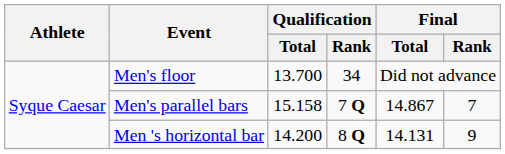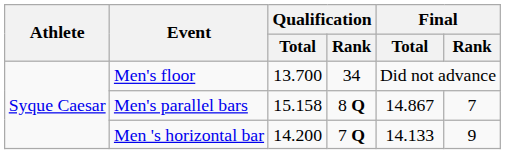(351, 105) 7 Q -> (351, 105) 8 Q
(351, 134) 8 Q -> (351, 134) 7 Q
(410, 134) 14.131 -> (410, 134) 14.133
